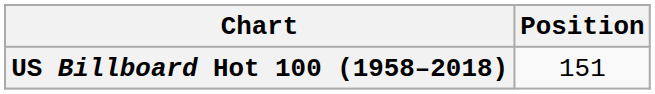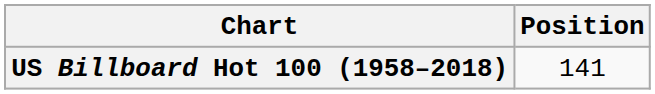(582, 68) 151 -> (582, 68) 141
